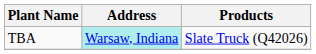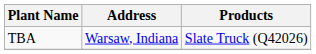(132, 37) paleturquoise background -> (132, 37) no background
